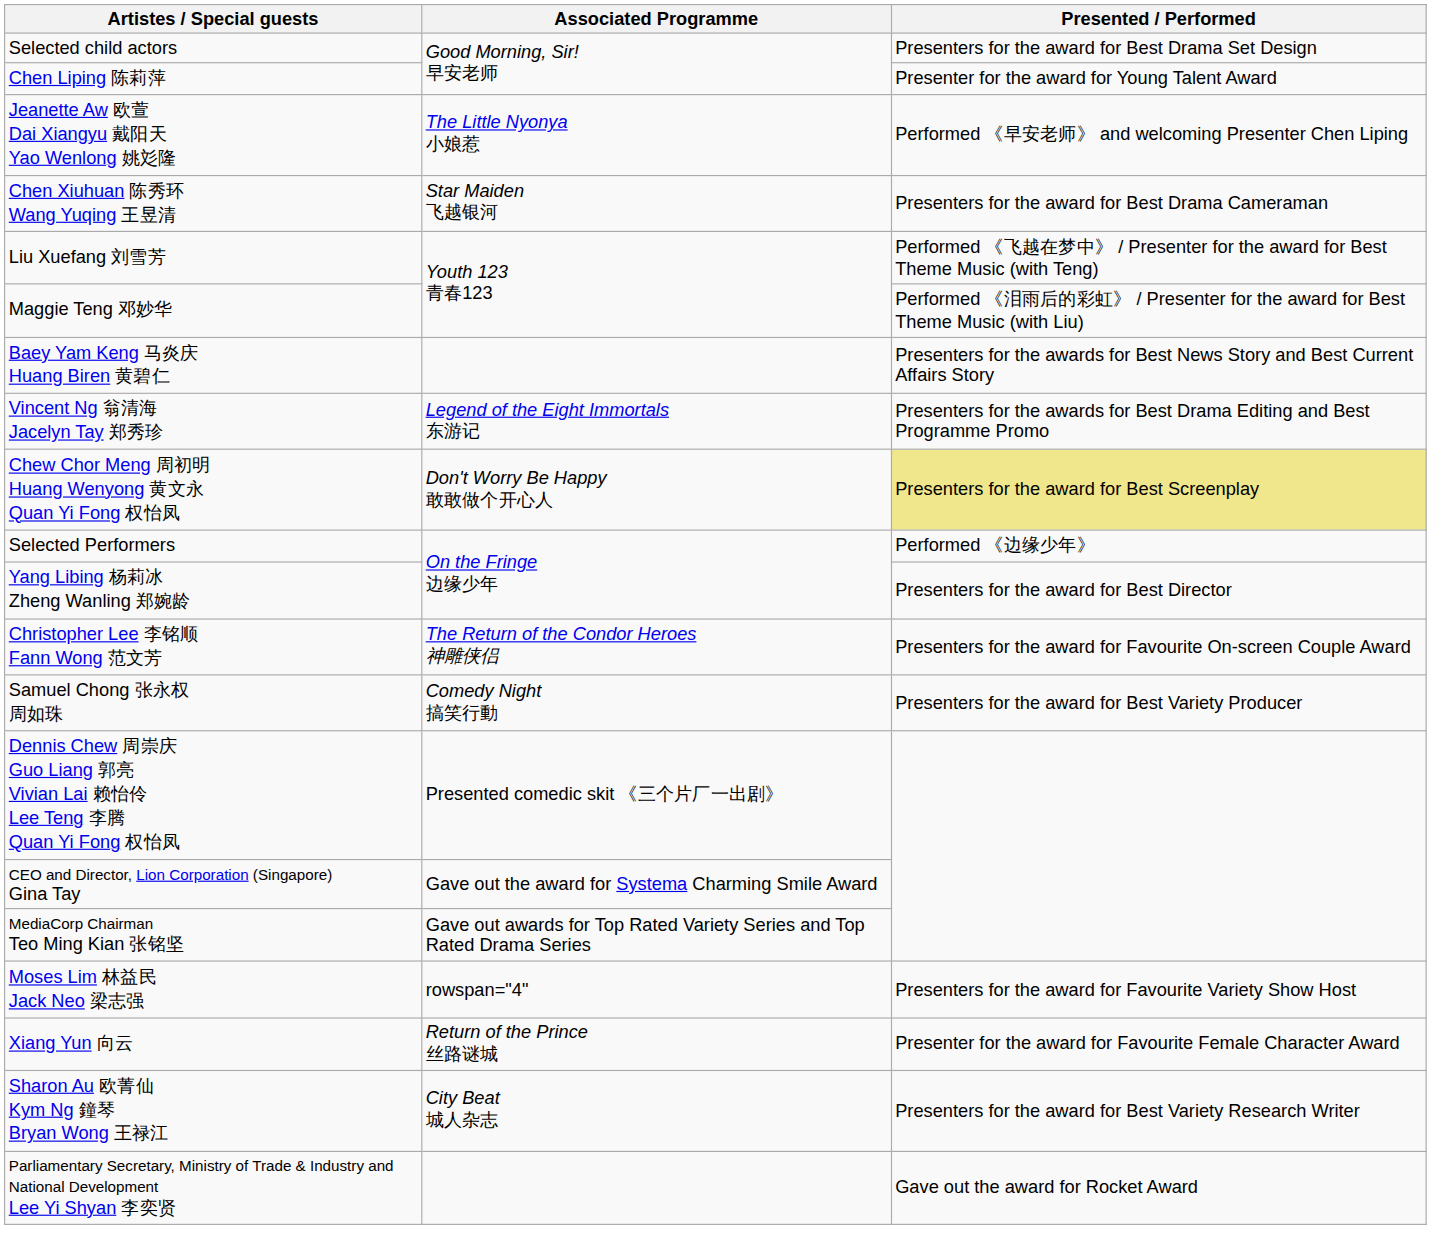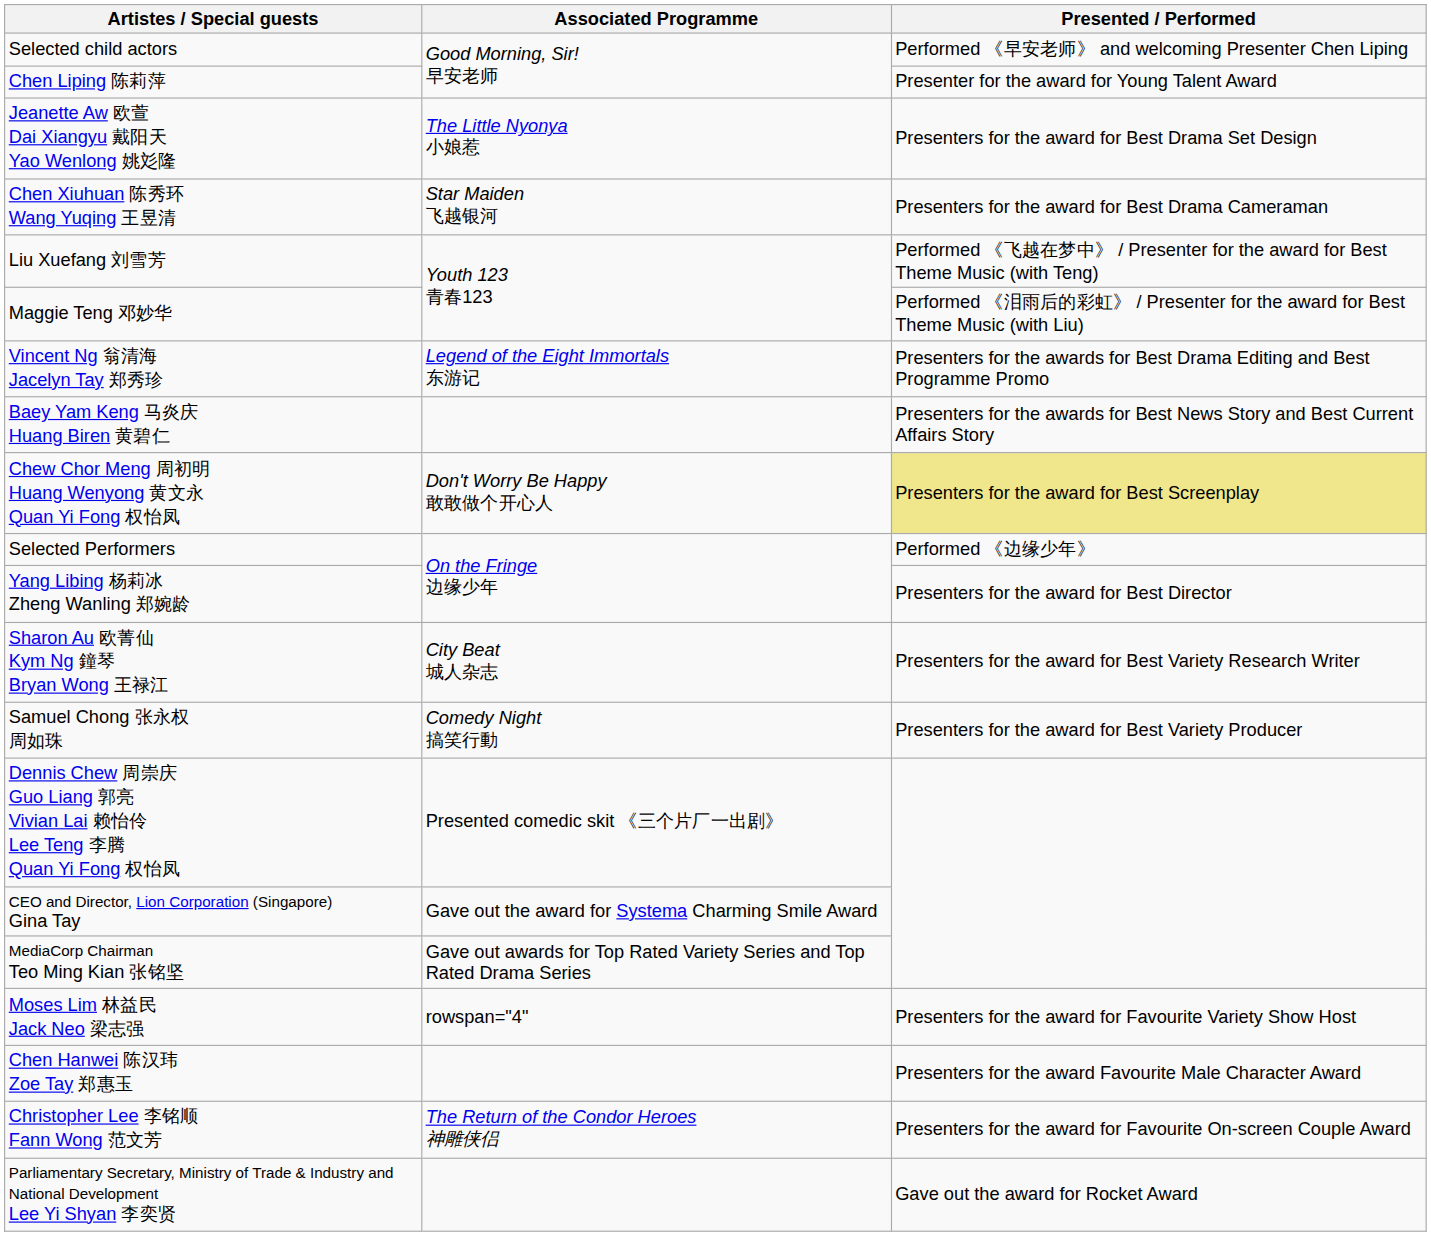(1106, 47) Presenters for the award for Best Drama Set Design -> (1152, 49) Performed 《早安老师》 and welcoming Presenter Chen Liping
(1152, 134) Performed 《早安老师》 and welcoming Presenter Chen Liping -> (1106, 138) Presenters for the award for Best Drama Set Design
rows swapped: (86, 420) <-> (104, 364)
rows swapped: (89, 1110) <-> (104, 645)
- row: (71, 1043)
+ row: (93, 1072)
